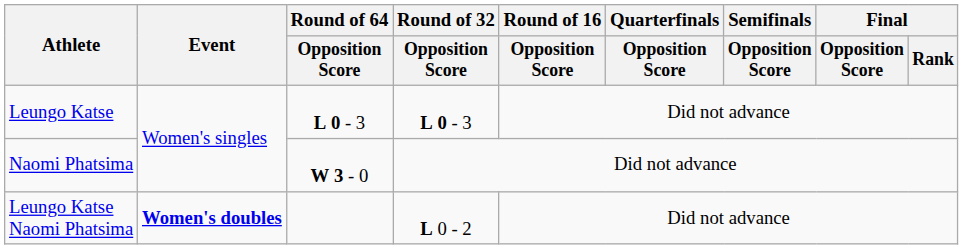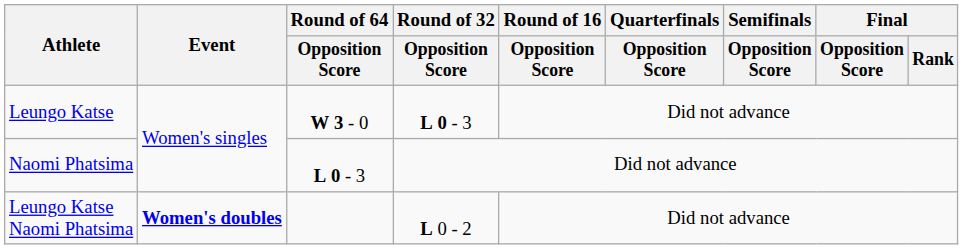(339, 123) L 0 - 3 -> (339, 123) W 3 - 0
(339, 176) W 3 - 0 -> (339, 176) L 0 - 3
